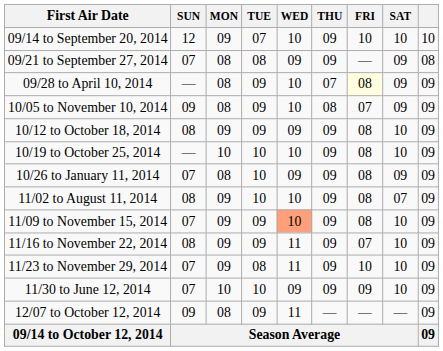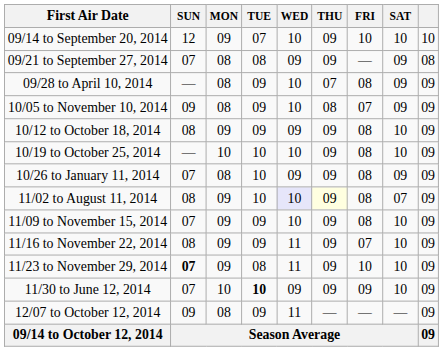(365, 84) lightyellow background -> (365, 84) no background
(294, 198) no background -> (294, 198) lavender background
(330, 198) no background -> (330, 198) lightyellow background
(294, 221) lightsalmon background -> (294, 221) no background
(189, 267) normal -> (189, 267) bold
(259, 289) normal -> (259, 289) bold
